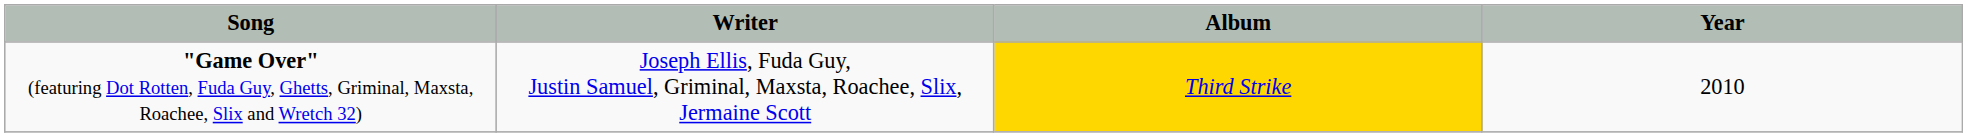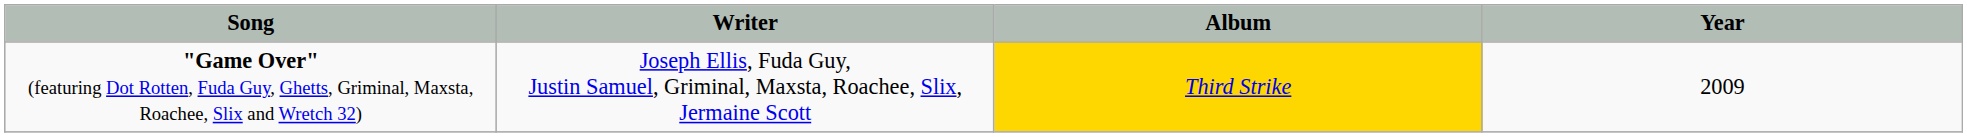(1722, 86) 2010 -> (1722, 86) 2009
